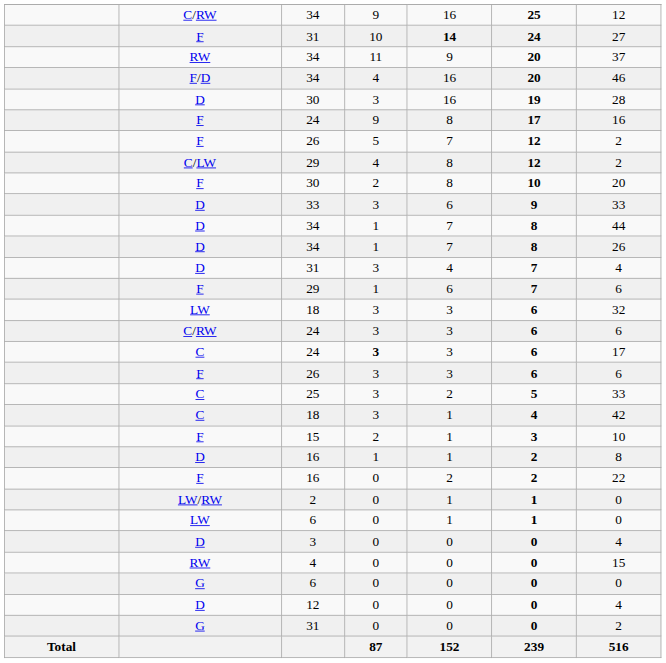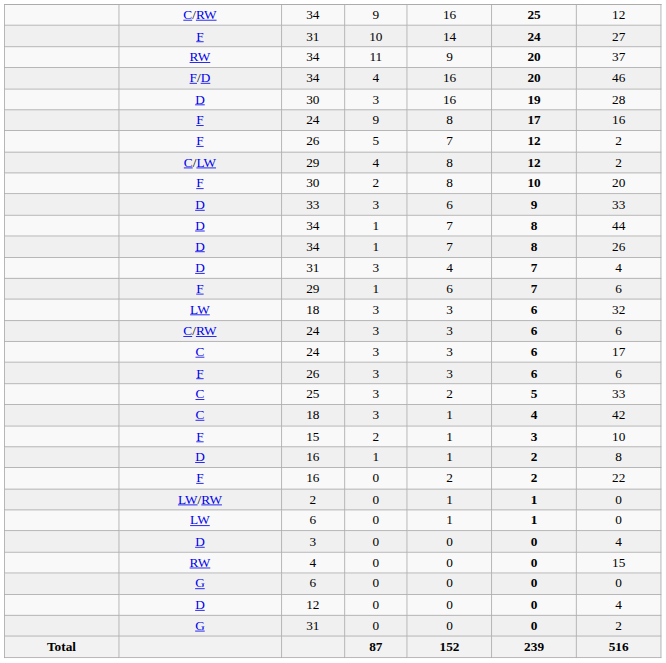(450, 36) bold -> (450, 36) normal
(376, 352) bold -> (376, 352) normal
